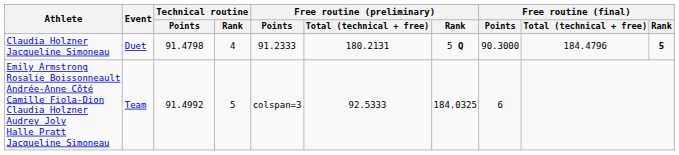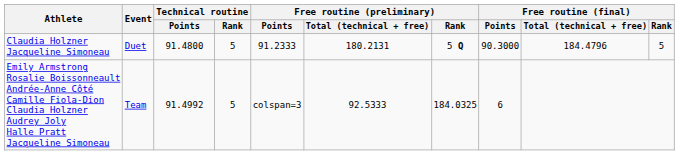(184, 46) 91.4798 -> (184, 46) 91.4800
(233, 46) 4 -> (233, 46) 5
(662, 46) bold -> (662, 46) normal
